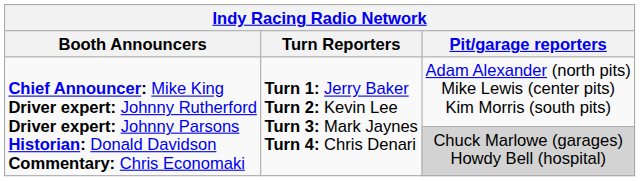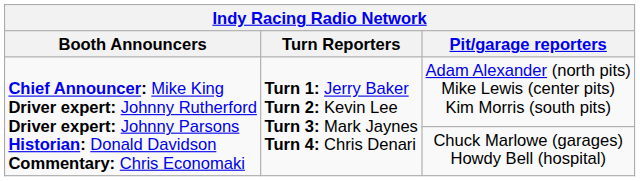(528, 149) lightgrey background -> (528, 149) no background
